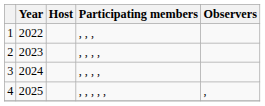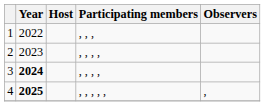(31, 71) normal -> (31, 71) bold
(31, 91) normal -> (31, 91) bold
